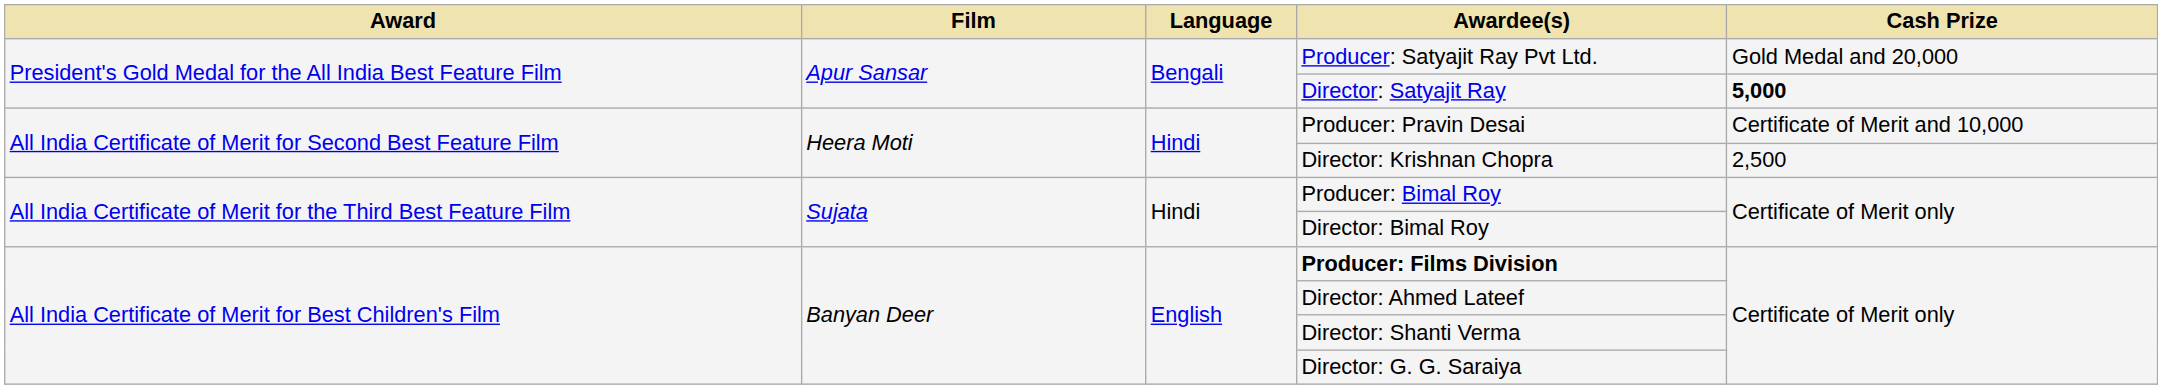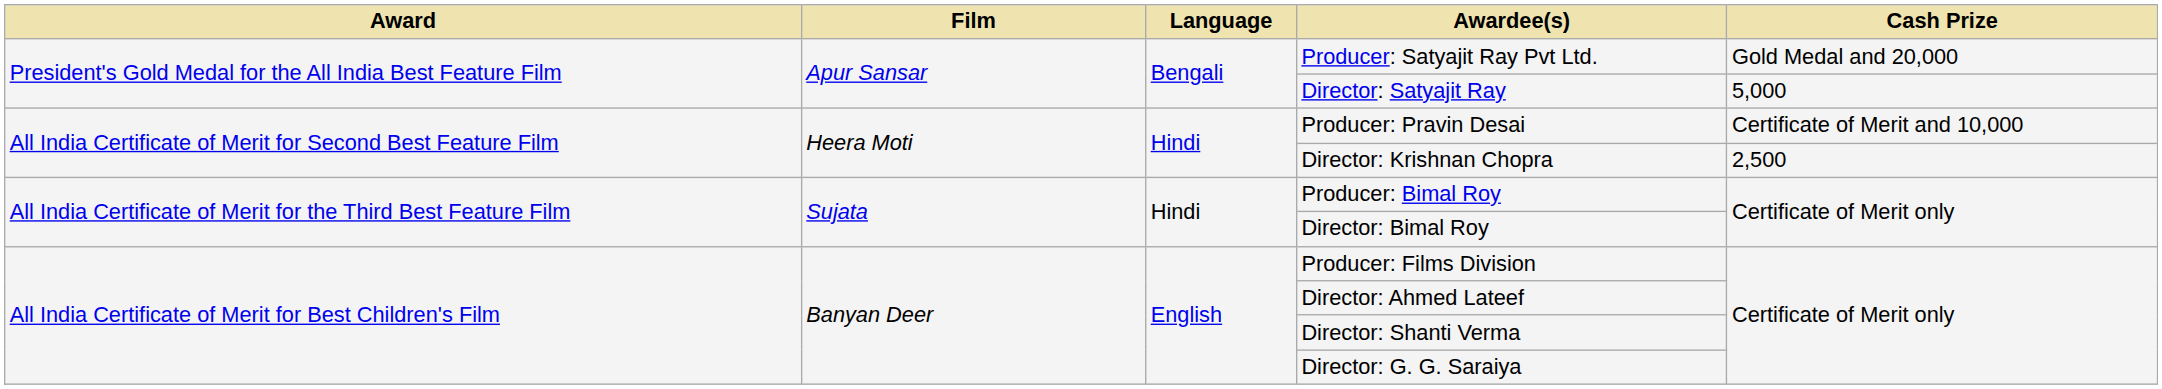(1759, 90) bold -> (1759, 90) normal
(1430, 263) bold -> (1419, 263) normal
